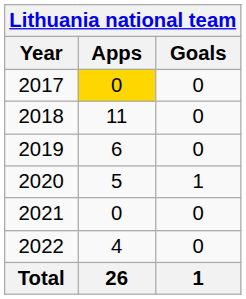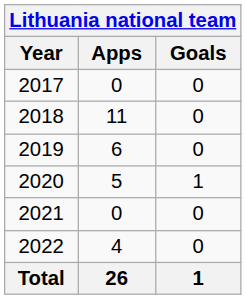(117, 85) gold background -> (117, 85) no background
